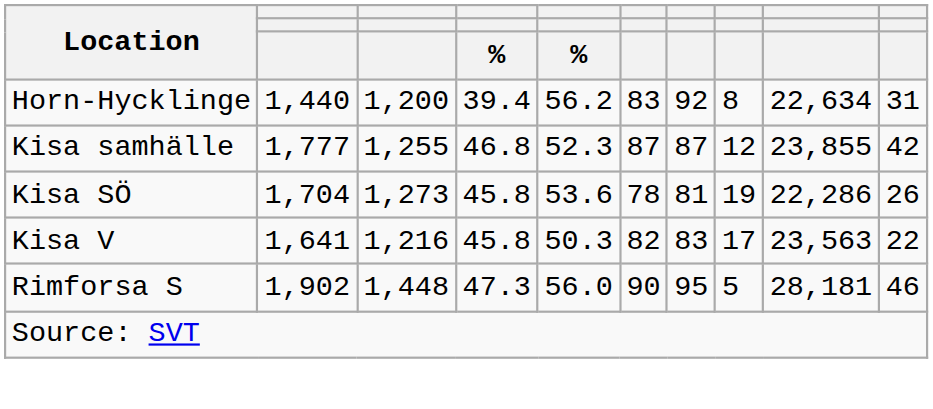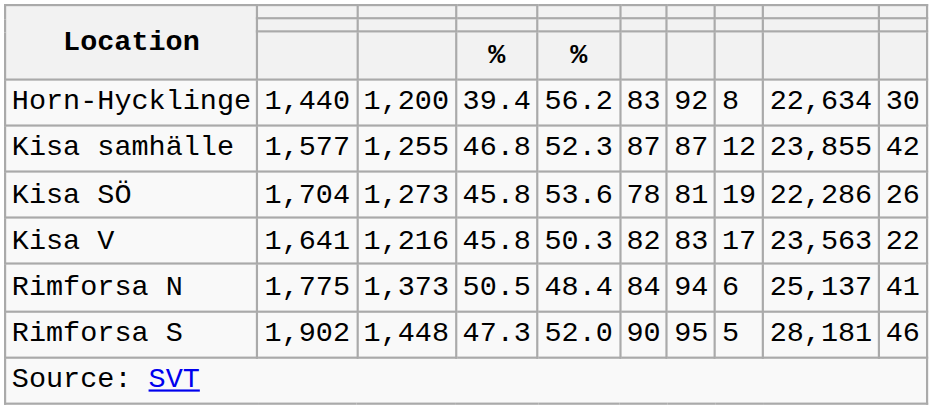(903, 102) 31 -> (903, 102) 30
(307, 148) 1,777 -> (307, 148) 1,577
+ row: (97, 287)
(579, 287) 56.0 -> (579, 334) 52.0
